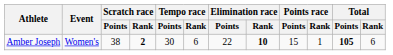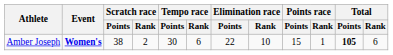(82, 42) normal -> (83, 42) bold
(143, 42) bold -> (145, 42) normal
(263, 42) bold -> (265, 42) normal
